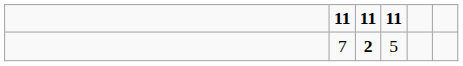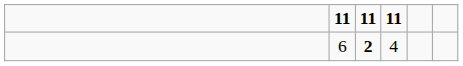(342, 46) 7 -> (342, 46) 6
(394, 46) 5 -> (394, 46) 4
